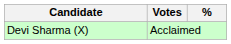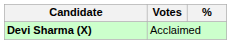(48, 30) normal -> (49, 30) bold
